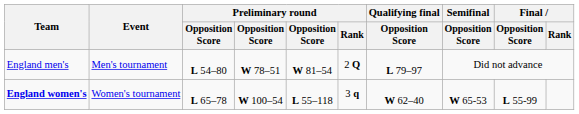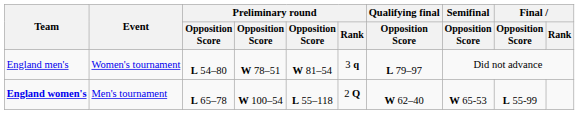(129, 65) Men's tournament -> (136, 65) Women's tournament
(352, 65) 2 Q -> (352, 65) 3 q
(136, 94) Women's tournament -> (129, 94) Men's tournament
(352, 94) 3 q -> (352, 94) 2 Q
